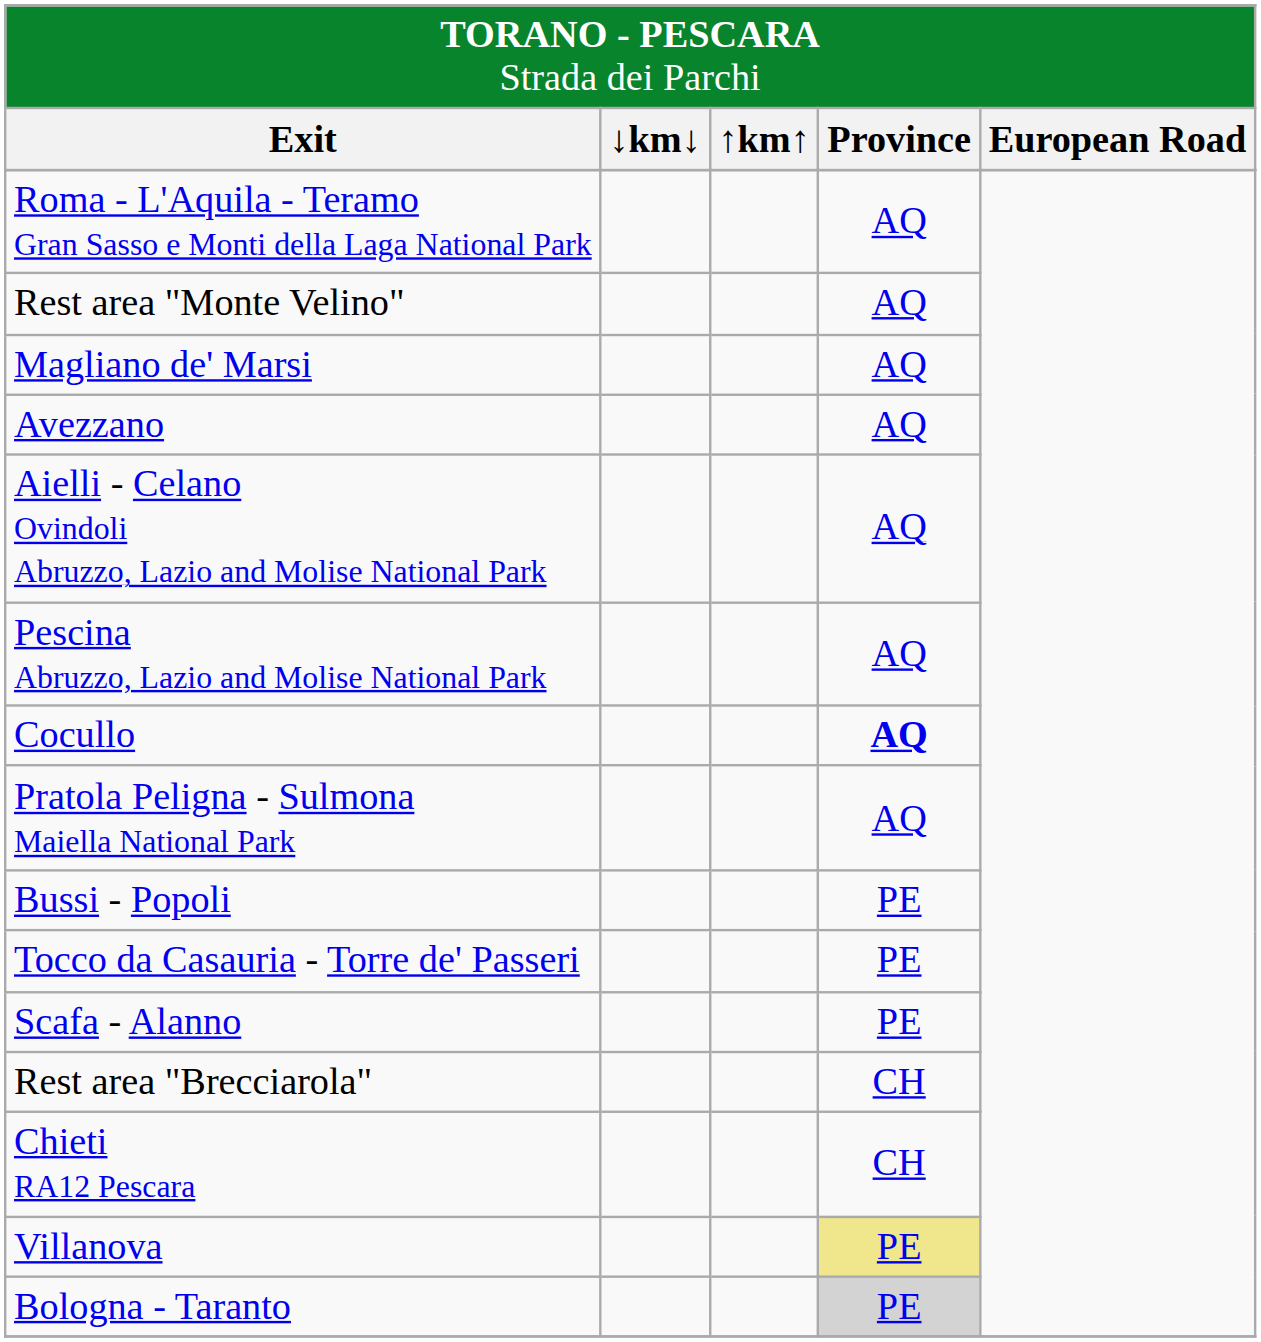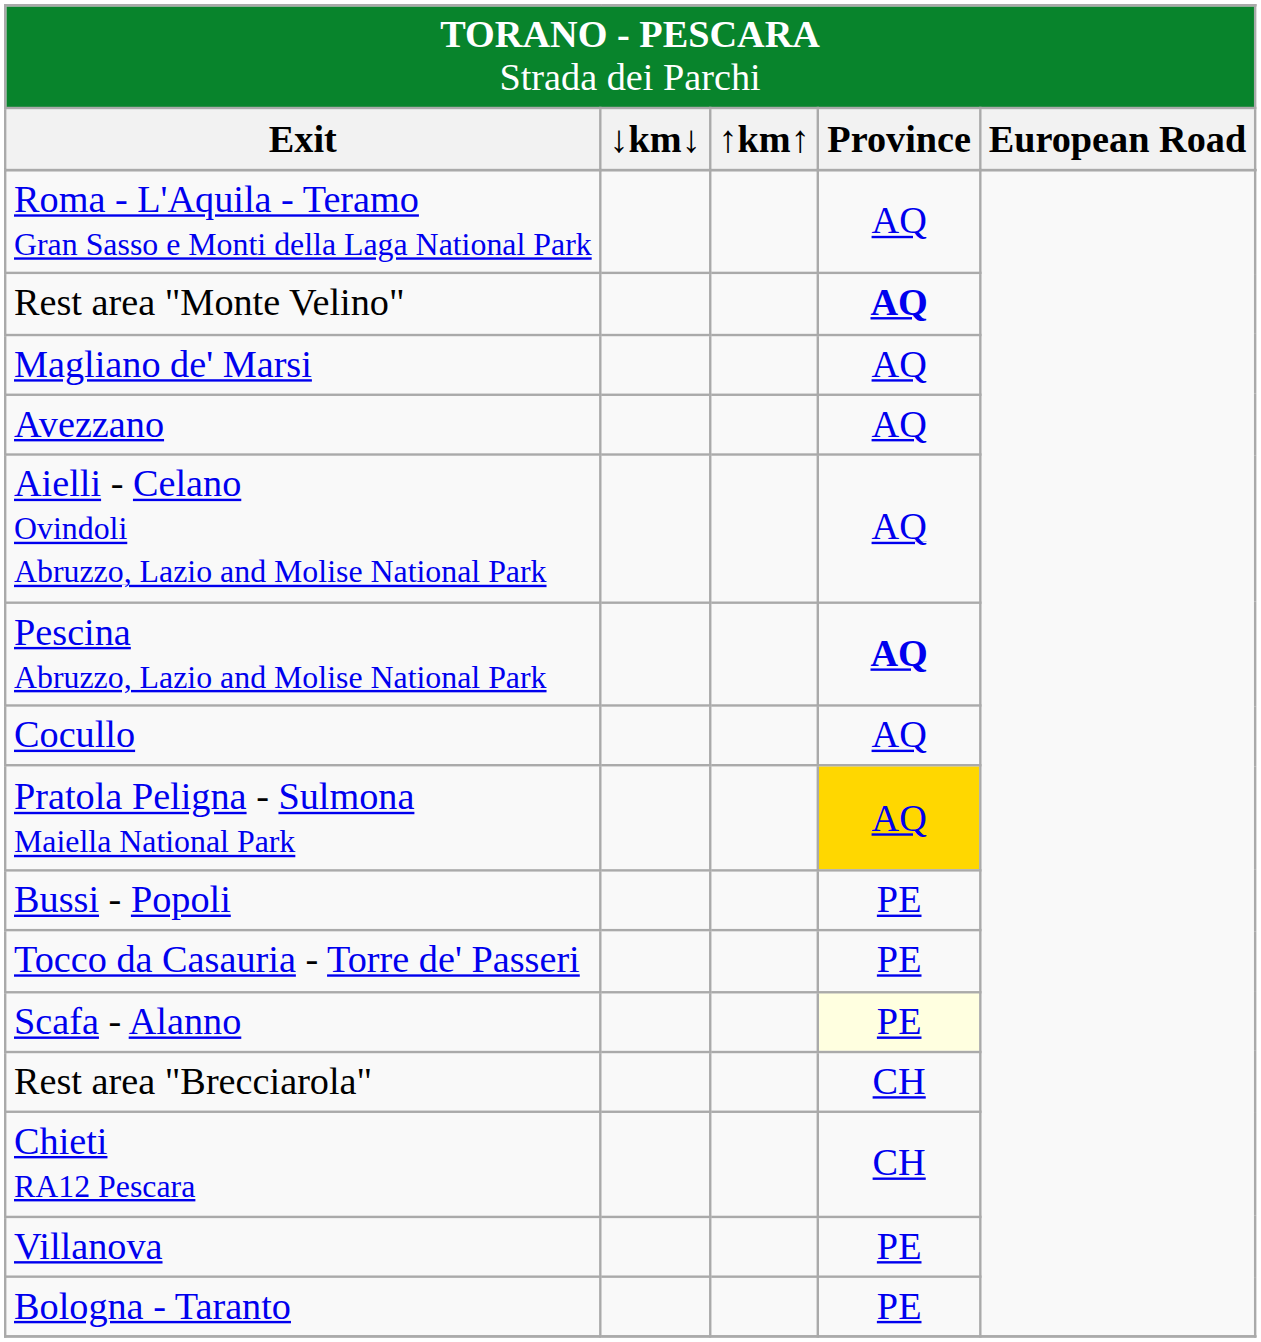(899, 302) normal -> (899, 302) bold
(899, 652) normal -> (899, 652) bold
(899, 735) bold -> (899, 735) normal
(899, 817) no background -> (899, 817) gold background
(899, 1020) no background -> (899, 1020) lightyellow background
(899, 1245) khaki background -> (899, 1245) no background
(899, 1306) lightgrey background -> (899, 1306) no background
